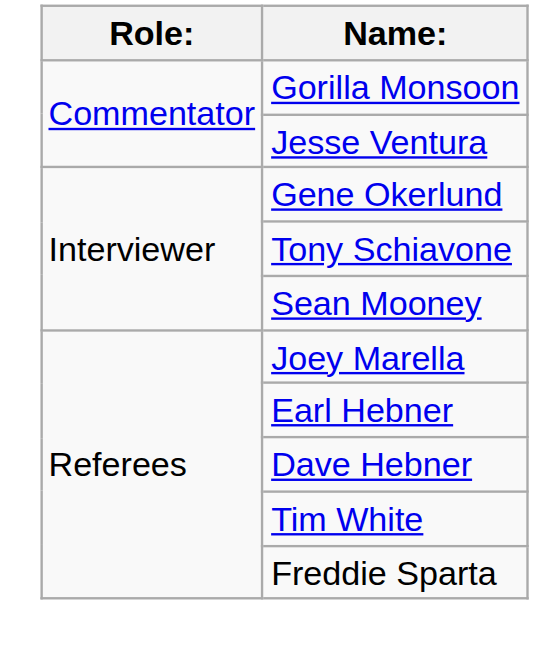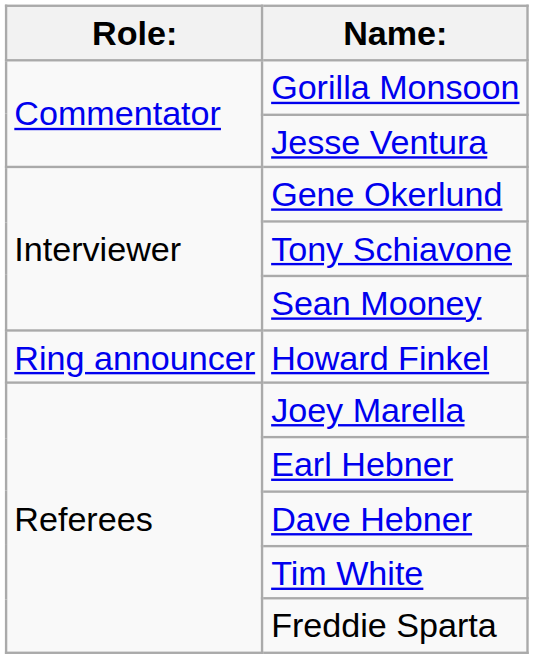+ row: (380, 357)
